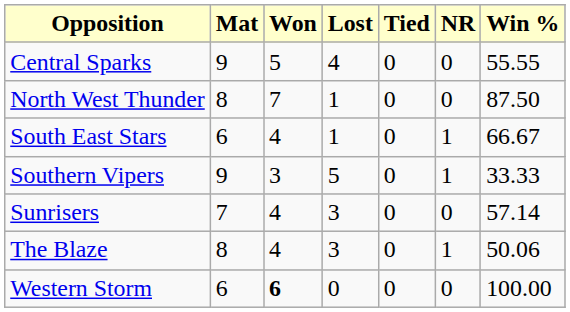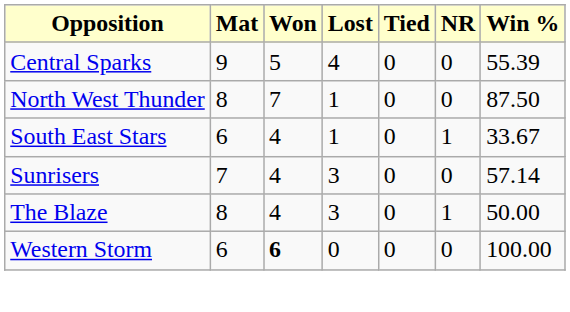(513, 61) 55.55 -> (513, 61) 55.39
(513, 136) 66.67 -> (513, 136) 33.67
- row: (87, 174)
(513, 250) 50.06 -> (513, 212) 50.00
